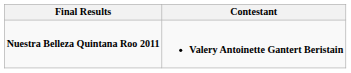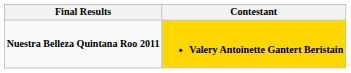(254, 50) no background -> (254, 50) gold background
